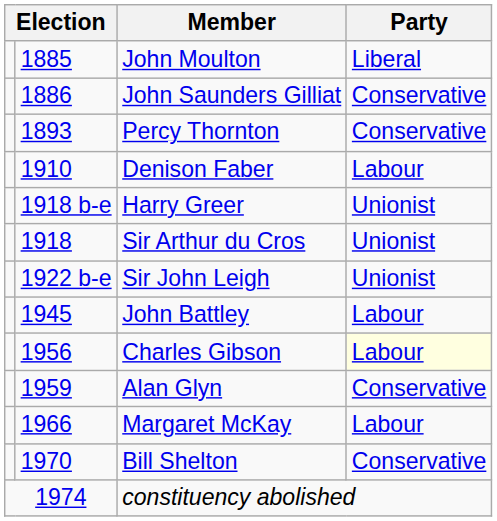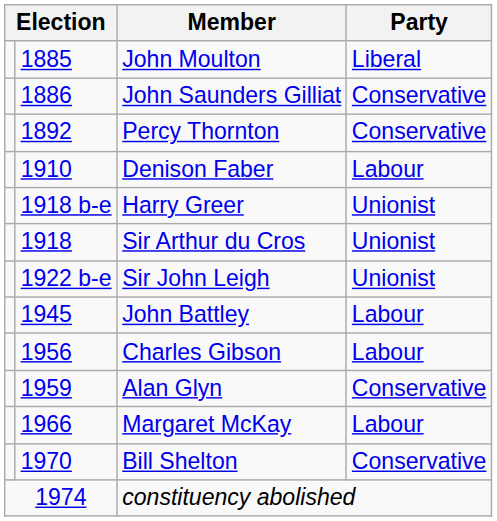(46, 132) 1893 -> (46, 132) 1892
(388, 351) lightyellow background -> (388, 351) no background
